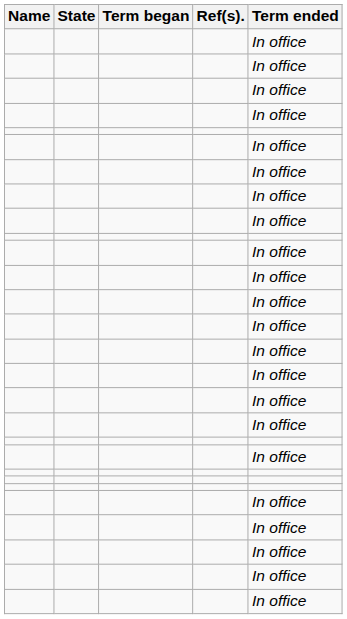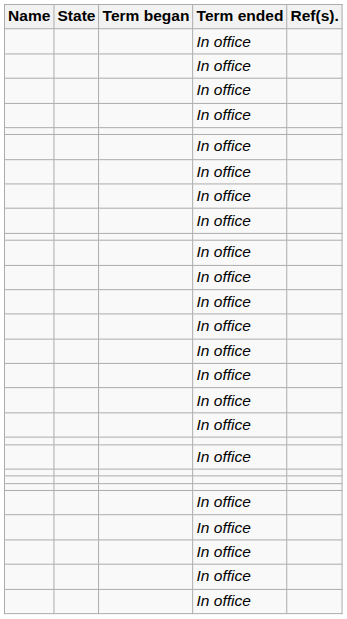columns swapped: (295, 16) <-> (221, 16)
